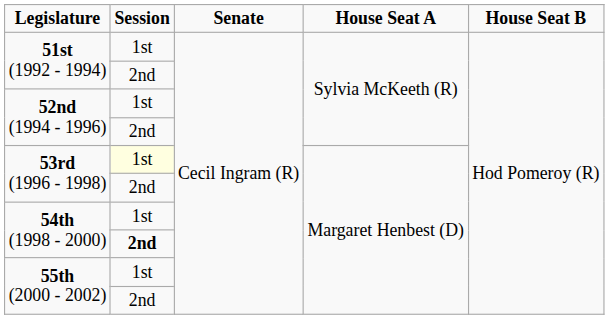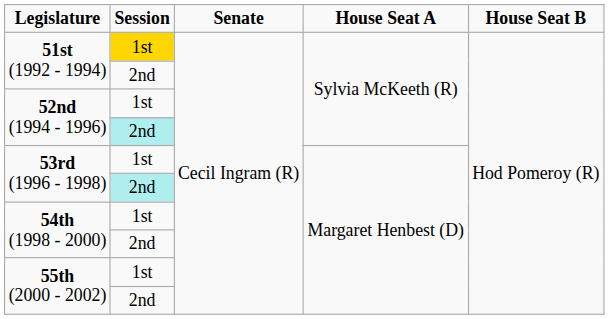(142, 46) no background -> (142, 46) gold background
(142, 131) no background -> (142, 131) paleturquoise background
(142, 159) lightyellow background -> (142, 159) no background
(142, 187) no background -> (142, 187) paleturquoise background
(142, 243) bold -> (142, 243) normal
